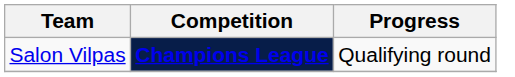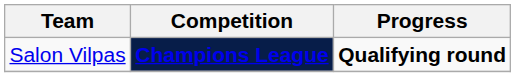(415, 54) normal -> (422, 54) bold
